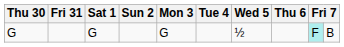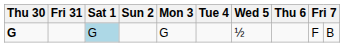(12, 32) normal -> (12, 32) bold
(92, 32) no background -> (92, 32) lightblue background
(315, 32) paleturquoise background -> (315, 32) no background
